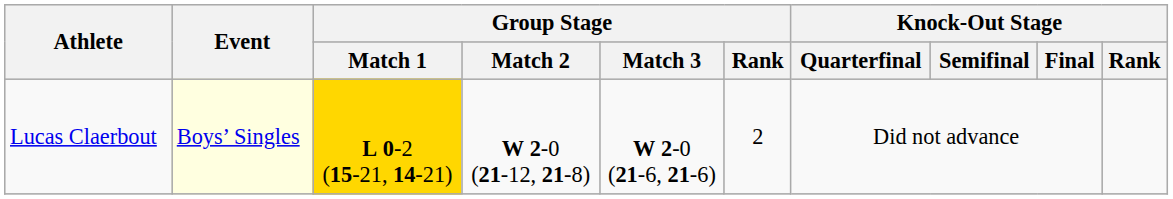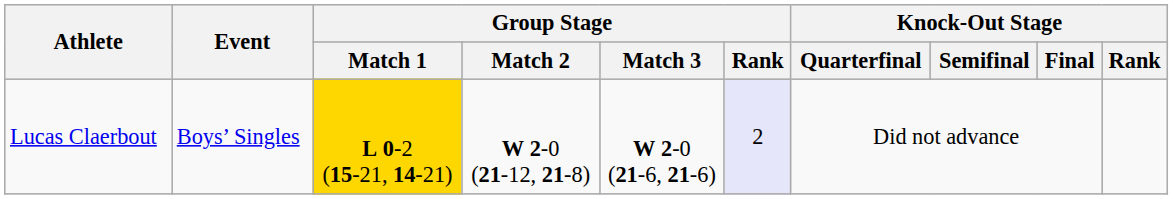(238, 136) lightyellow background -> (238, 136) no background
(758, 136) no background -> (758, 136) lavender background
